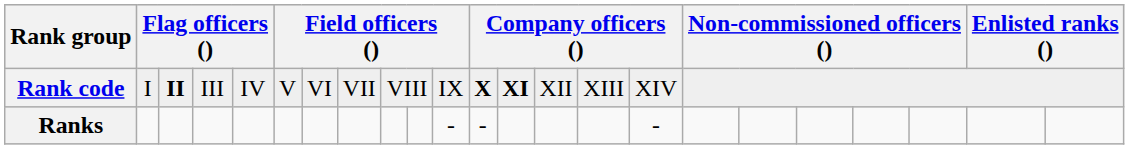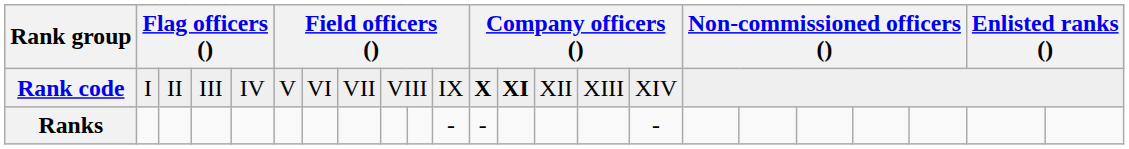(175, 87) bold -> (175, 87) normal
